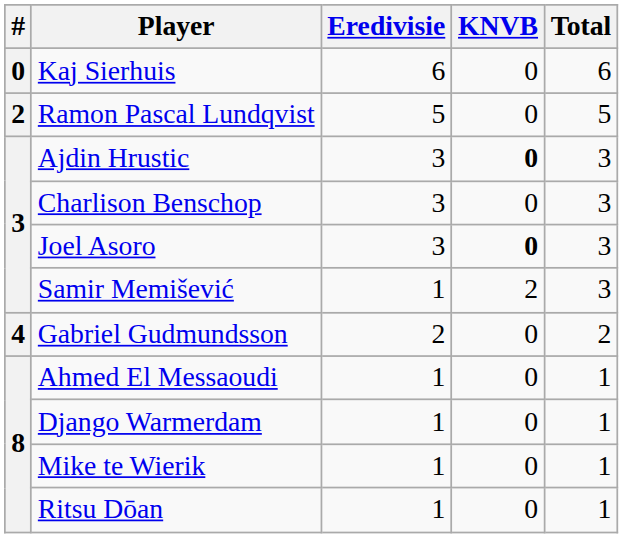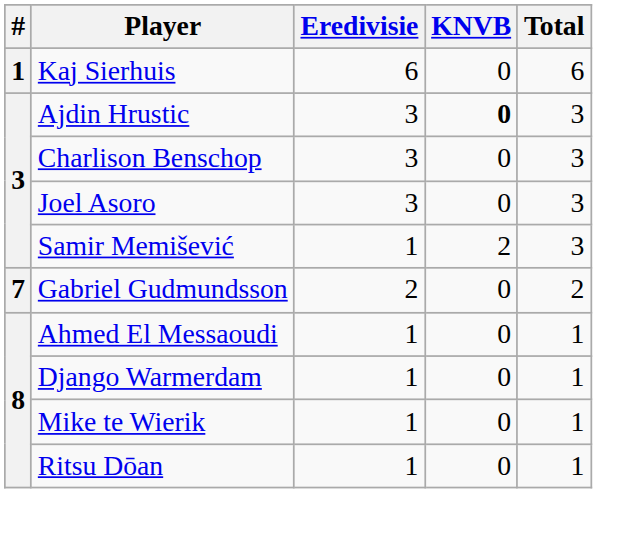(18, 70) 0 -> (18, 70) 1
- row: (176, 114)
(531, 245) bold -> (504, 202) normal
(18, 333) 4 -> (18, 289) 7
